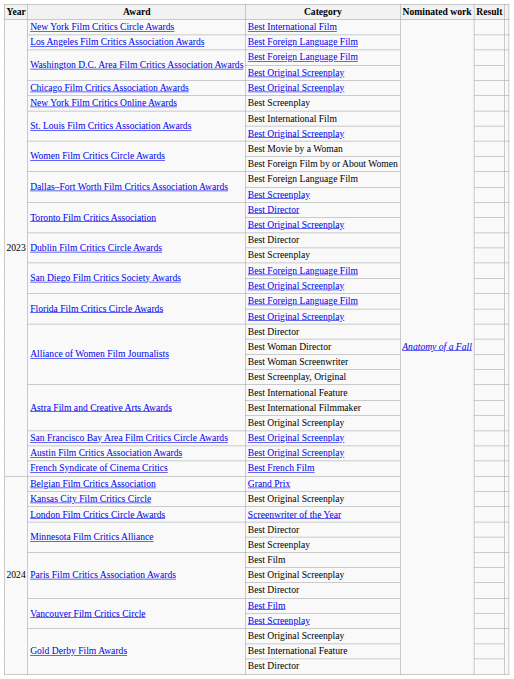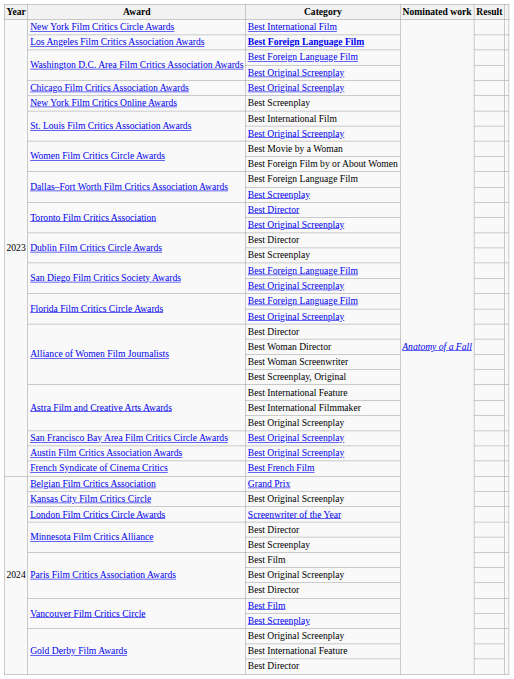(303, 42) normal -> (306, 42) bold
